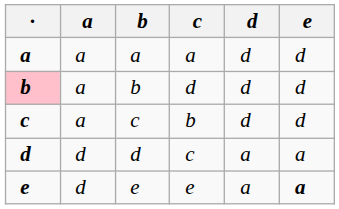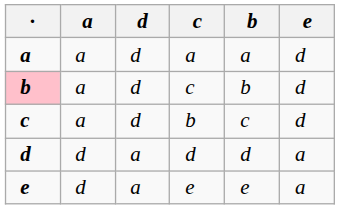columns swapped: (142, 21) <-> (252, 21)
(185, 87) d -> (185, 87) c
(185, 154) c -> (185, 154) d
(295, 187) bold -> (295, 187) normal
